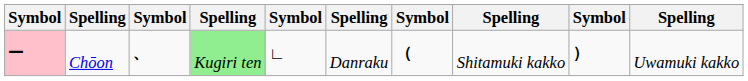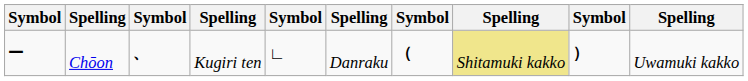(17, 52) pink background -> (17, 52) no background
(228, 62) lightgreen background -> (228, 62) no background
(511, 62) no background -> (511, 62) khaki background
